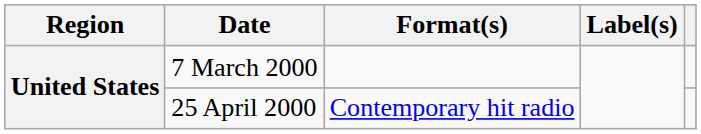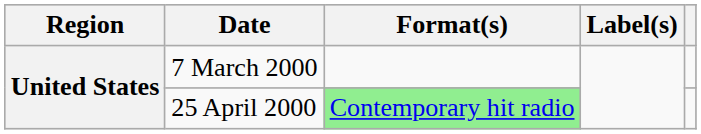(452, 107) no background -> (452, 107) lightgreen background
